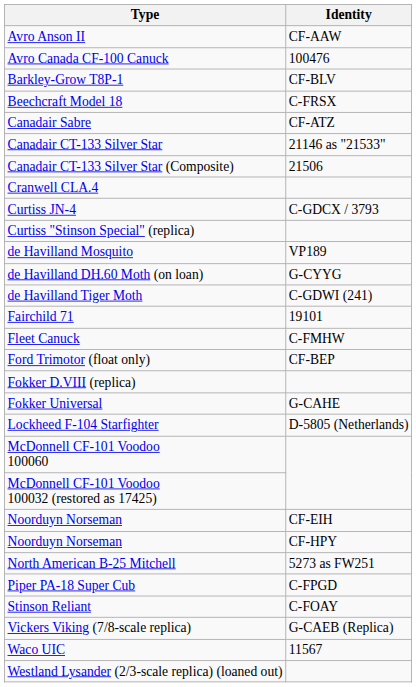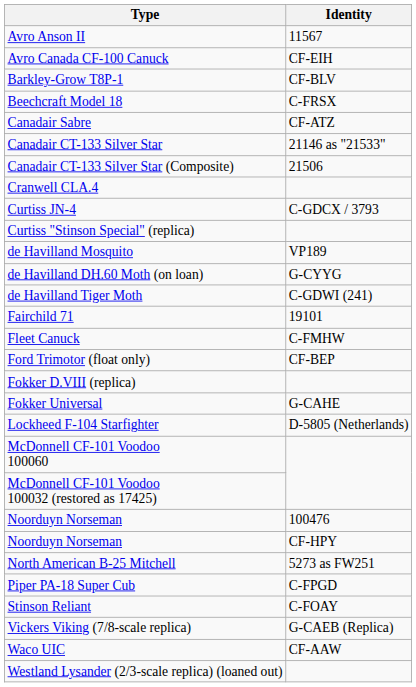(315, 36) CF-AAW -> (306, 36) 11567
(309, 58) 100476 -> (311, 58) CF-EIH
(311, 520) CF-EIH -> (309, 520) 100476
(306, 649) 11567 -> (315, 649) CF-AAW
